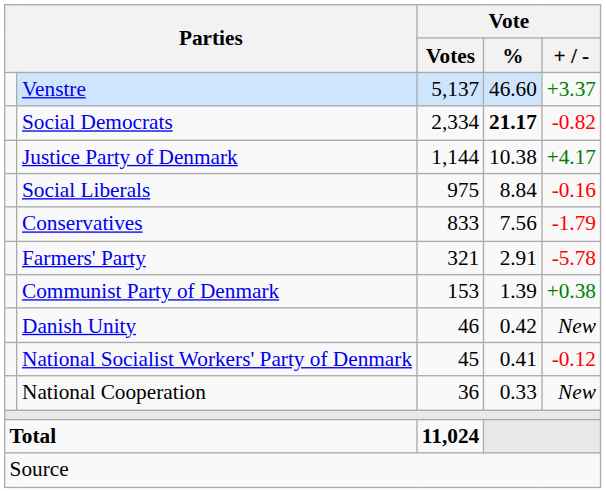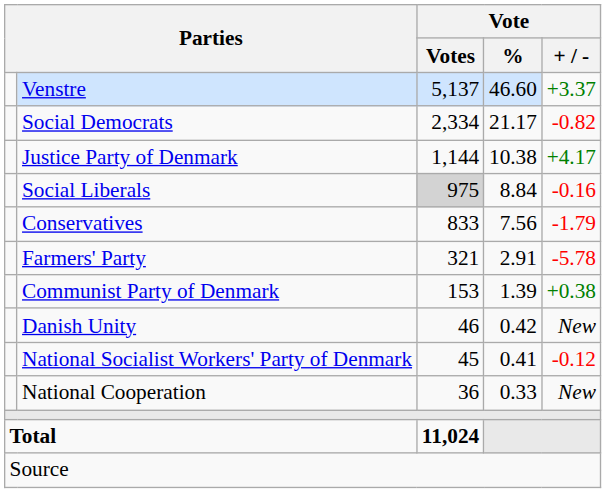(513, 122) bold -> (513, 122) normal
(463, 190) no background -> (463, 190) lightgrey background
